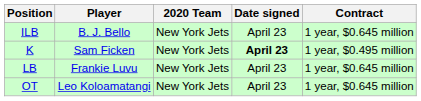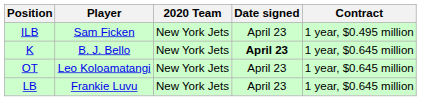(104, 31) B. J. Bello -> (104, 31) Sam Ficken
(359, 31) 1 year, $0.645 million -> (359, 31) 1 year, $0.495 million
(104, 50) Sam Ficken -> (104, 50) B. J. Bello
(359, 50) 1 year, $0.495 million -> (359, 50) 1 year, $0.645 million
rows swapped: (30, 86) <-> (30, 68)
